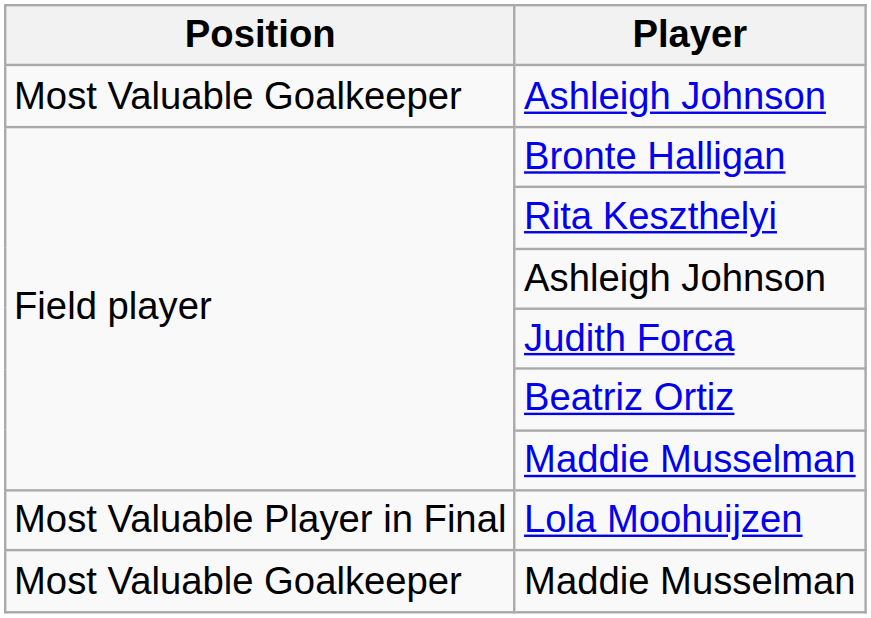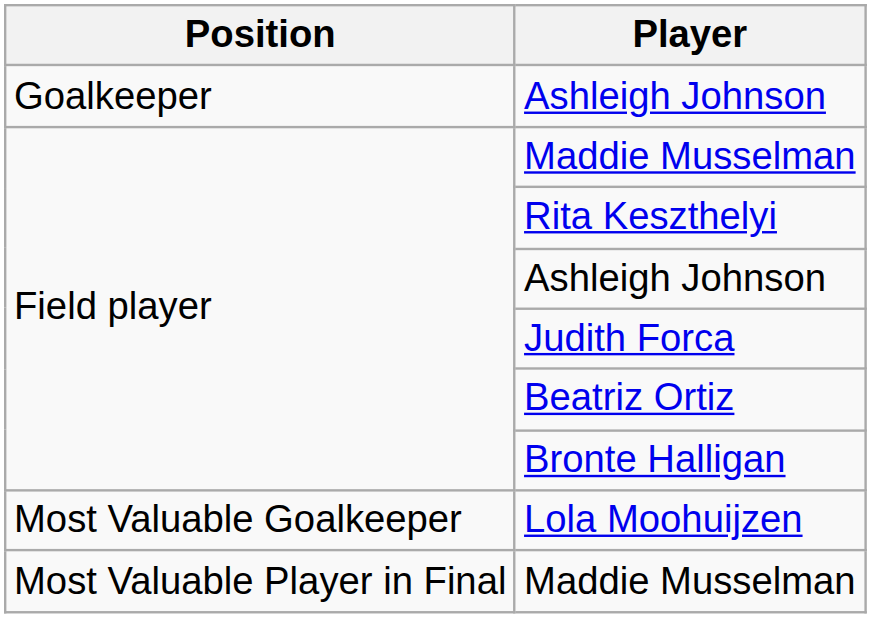(238, 95) Most Valuable Goalkeeper -> (113, 95) Goalkeeper
(655, 156) Bronte Halligan -> (690, 156) Maddie Musselman
(690, 459) Maddie Musselman -> (655, 459) Bronte Halligan
(260, 519) Most Valuable Player in Final -> (238, 519) Most Valuable Goalkeeper
(238, 580) Most Valuable Goalkeeper -> (260, 580) Most Valuable Player in Final
